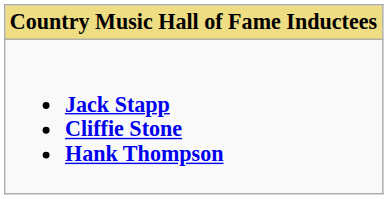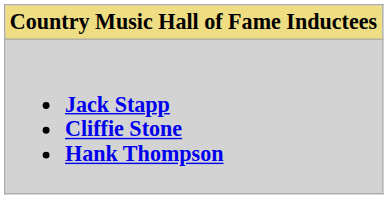(193, 129) no background -> (193, 129) lightgrey background
